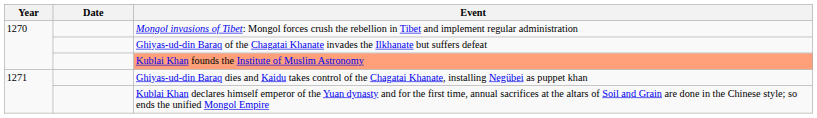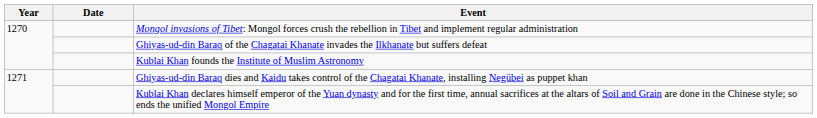(250, 61) lightsalmon background -> (250, 61) no background
